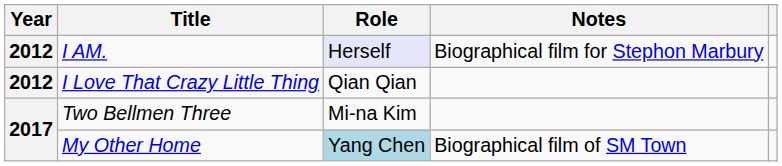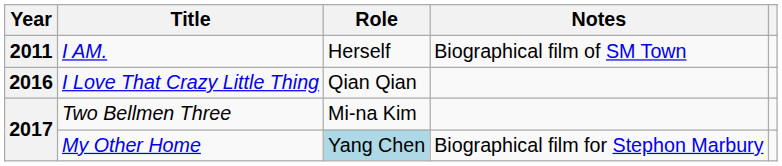(31, 51) 2012 -> (31, 51) 2011
(359, 51) lavender background -> (359, 51) no background
(599, 51) Biographical film for Stephon Marbury -> (560, 51) Biographical film of SM Town
(31, 82) 2012 -> (31, 82) 2016
(560, 144) Biographical film of SM Town -> (599, 144) Biographical film for Stephon Marbury
